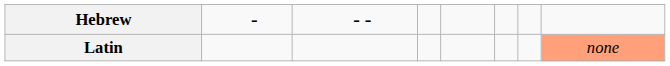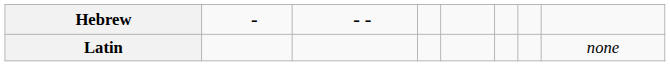(603, 47) lightsalmon background -> (603, 47) no background
